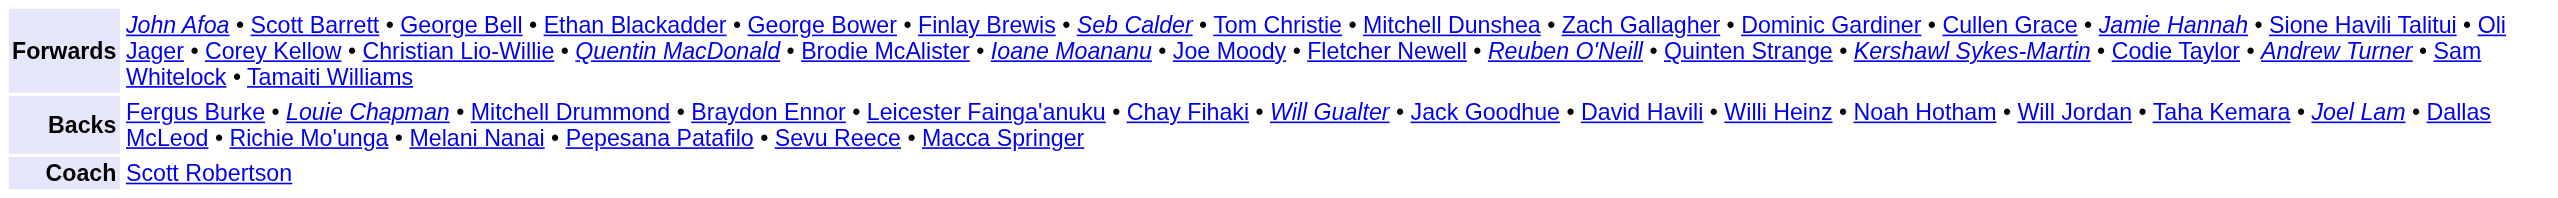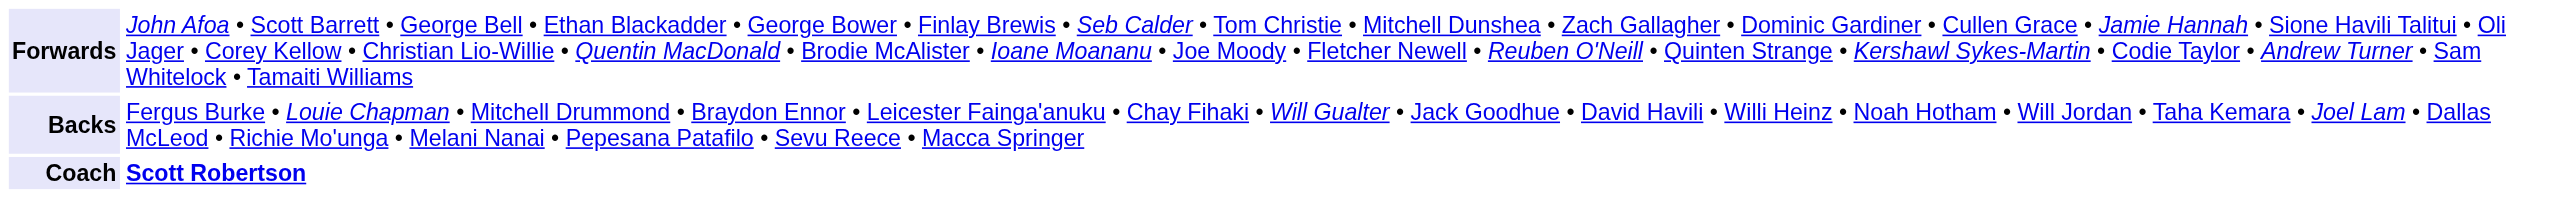(209, 173) normal -> (216, 173) bold
